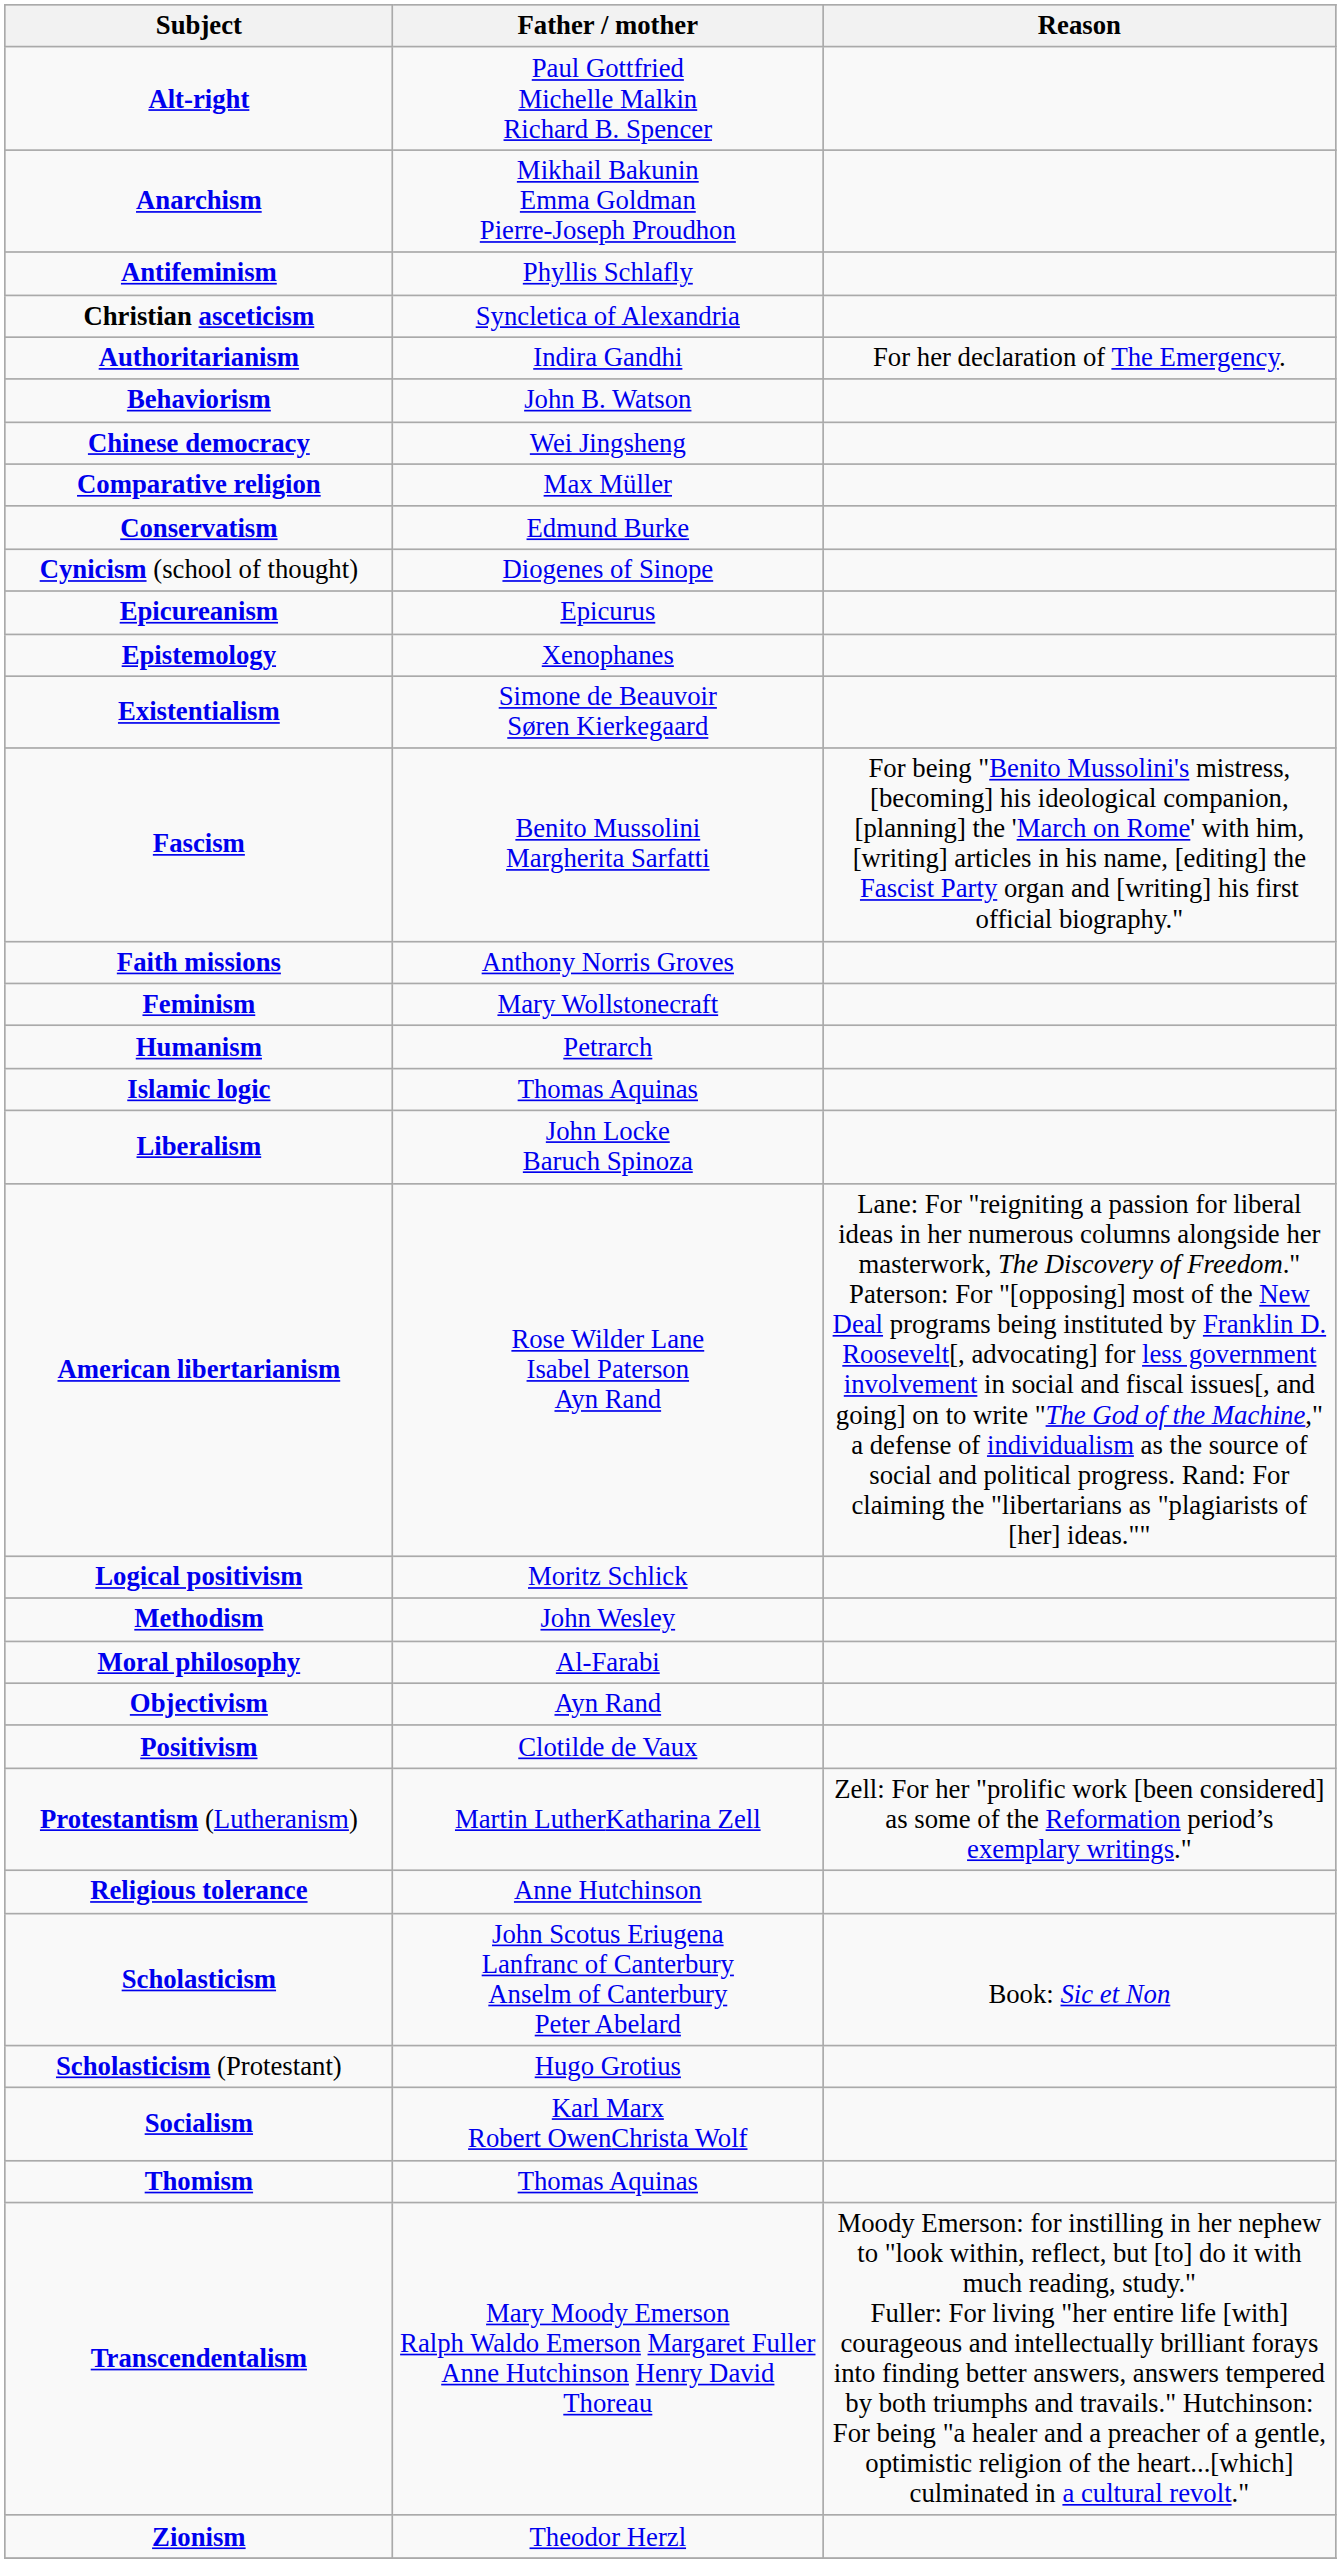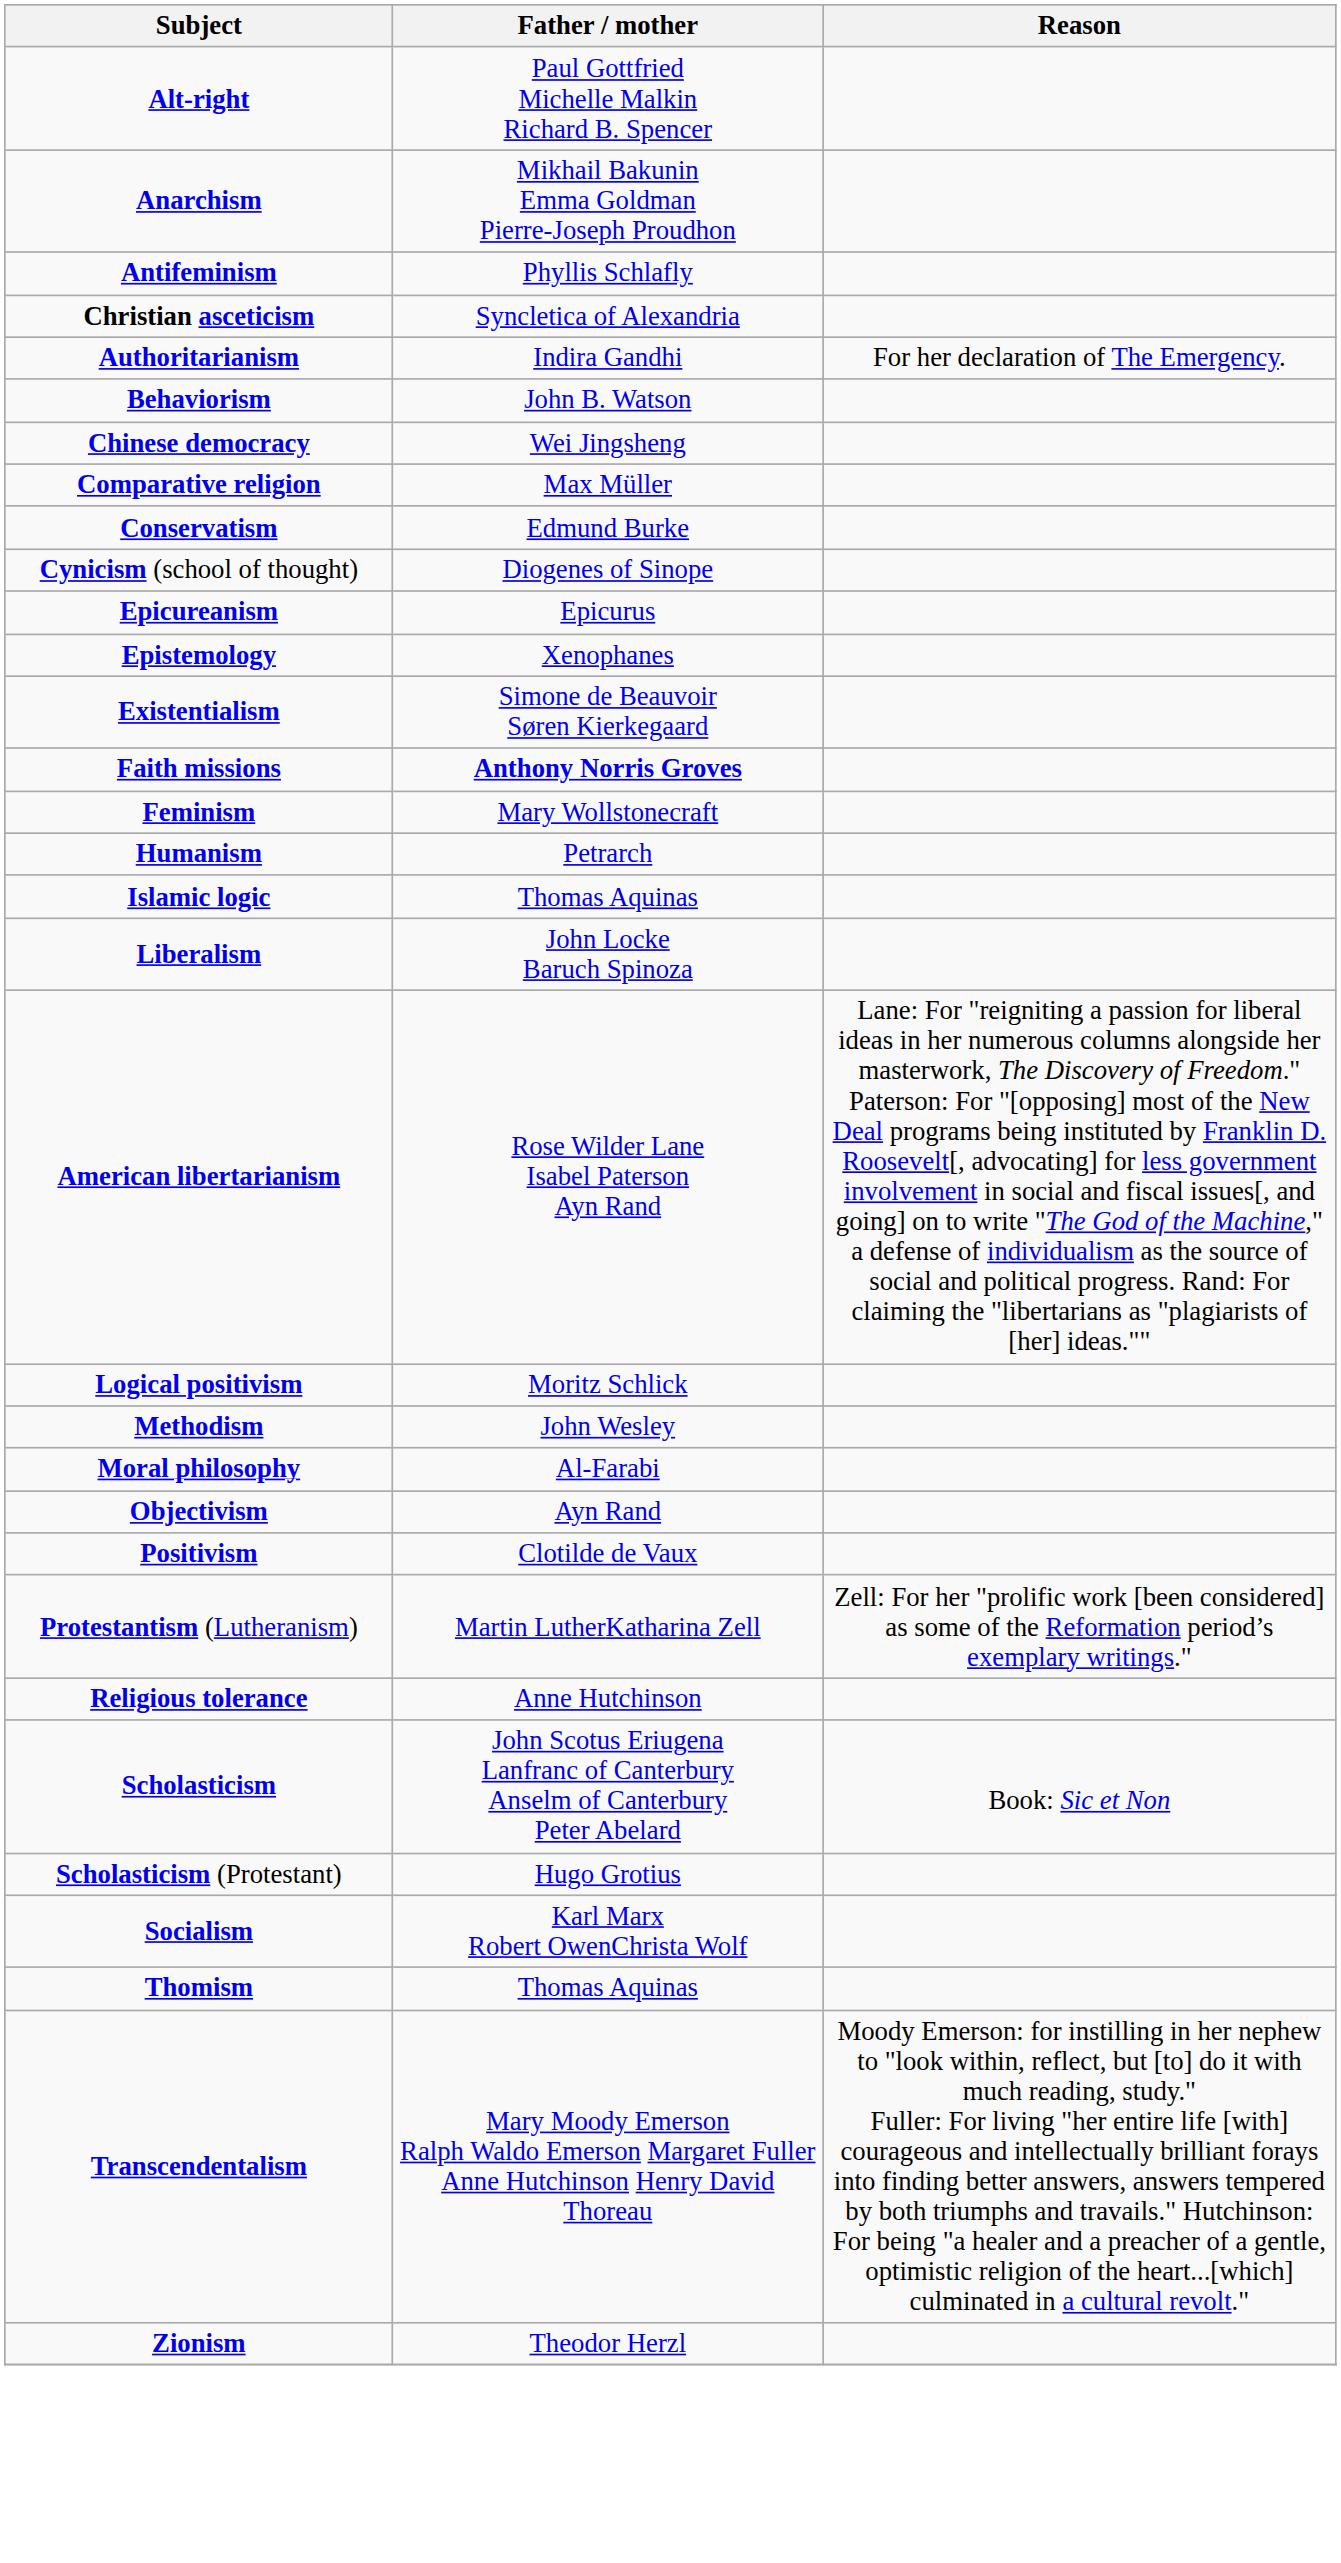- row: (199, 844)
(608, 961) normal -> (608, 769) bold
